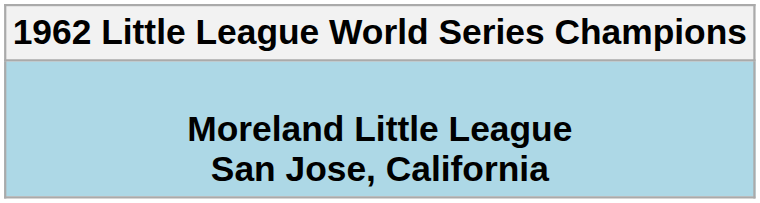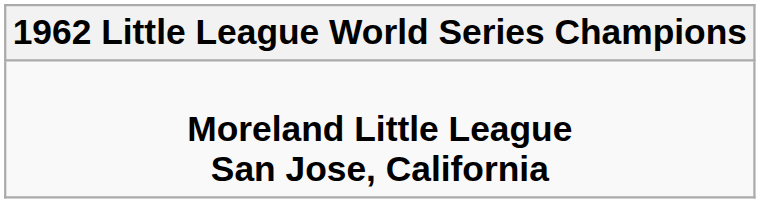(380, 128) lightblue background -> (380, 128) no background
